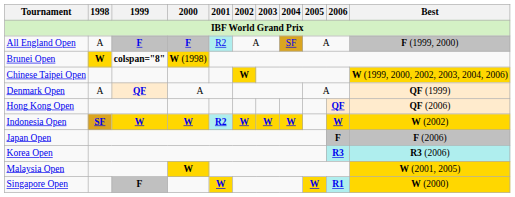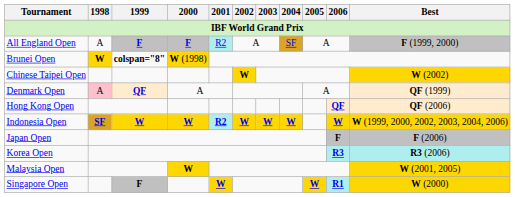(430, 75) W (1999, 2000, 2002, 2003, 2004, 2006) -> (430, 75) W (2002)
(100, 91) no background -> (100, 91) pink background
(430, 122) W (2002) -> (430, 122) W (1999, 2000, 2002, 2003, 2004, 2006)
